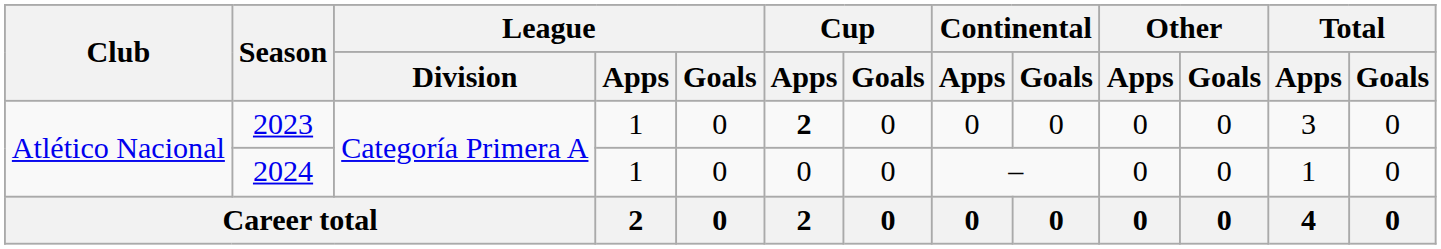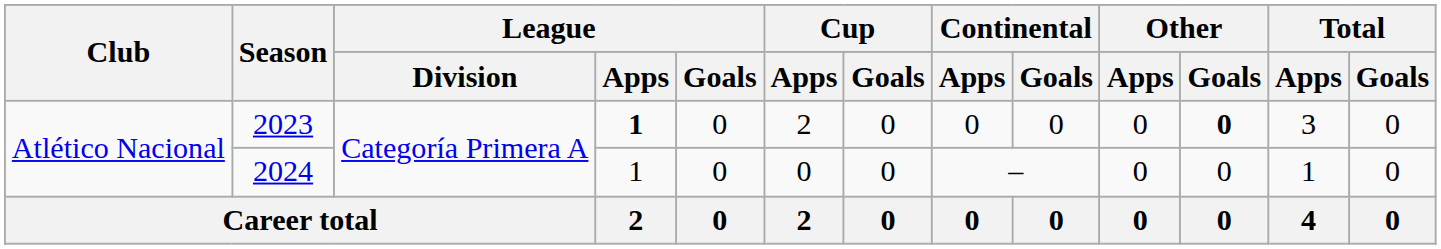(636, 123) normal -> (636, 123) bold
(804, 123) bold -> (804, 123) normal
(1224, 123) normal -> (1224, 123) bold
